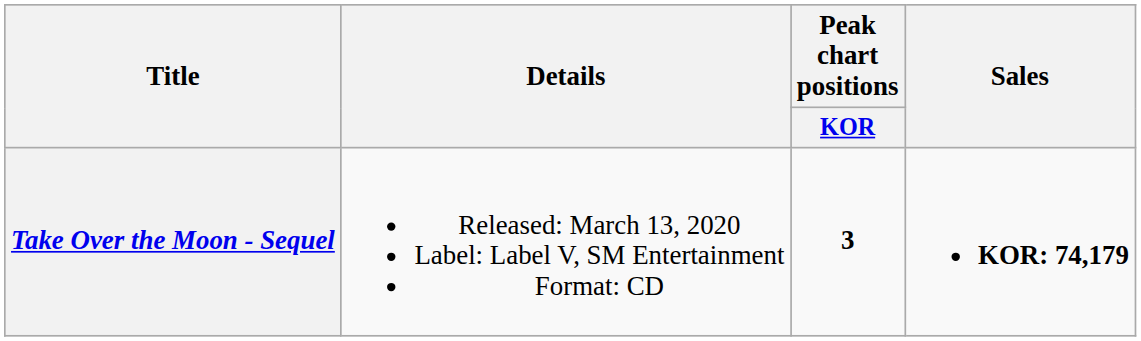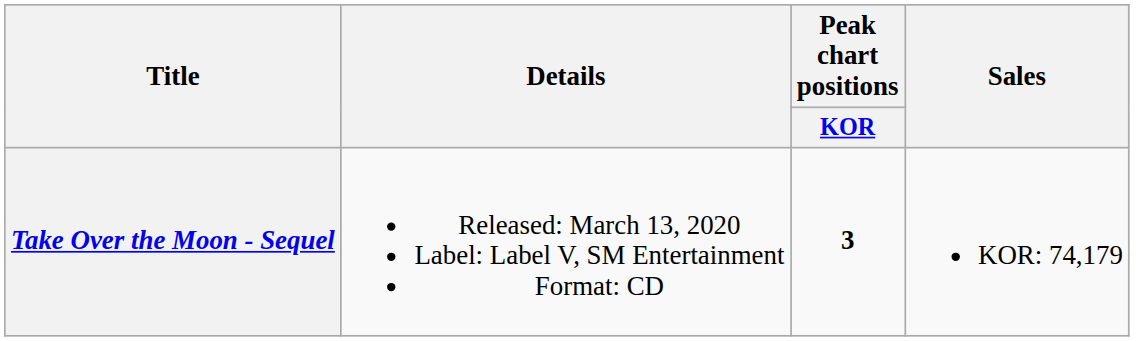(1020, 257) bold -> (1017, 257) normal
